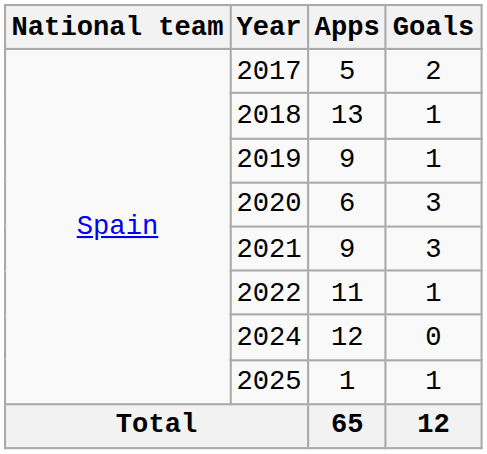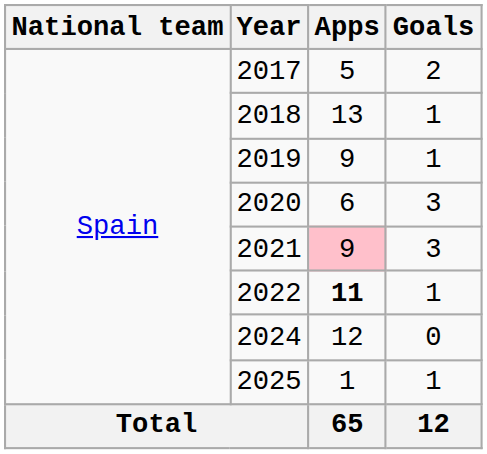(347, 249) no background -> (347, 249) pink background
(347, 293) normal -> (347, 293) bold
